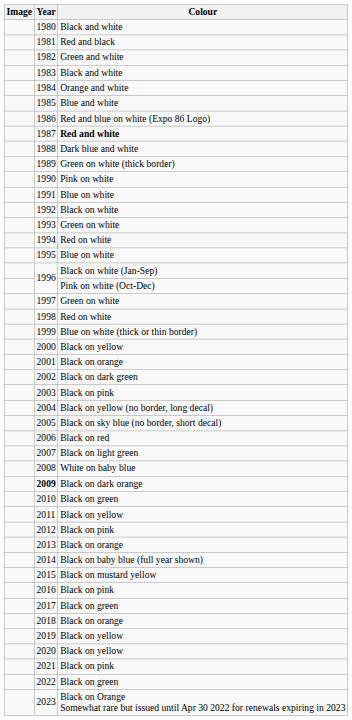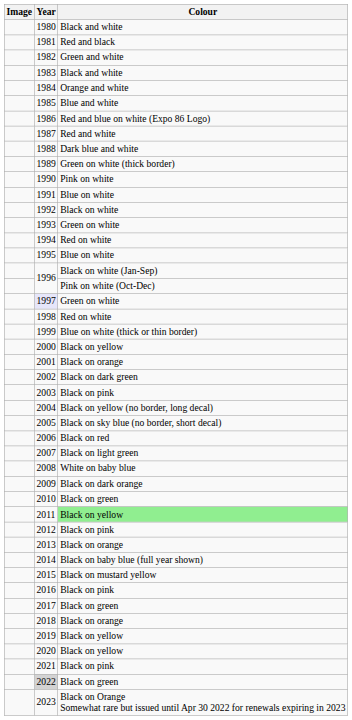(90, 133) bold -> (88, 133) normal
(46, 301) no background -> (46, 301) lavender background
(46, 484) bold -> (46, 484) normal
(92, 514) no background -> (92, 514) lightgreen background
(46, 682) no background -> (46, 682) lightgrey background
